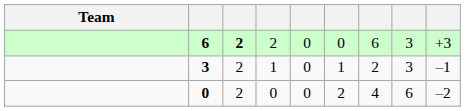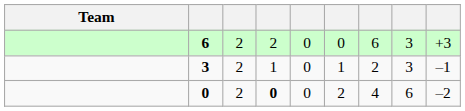(239, 43) bold -> (239, 43) normal
(273, 93) normal -> (273, 93) bold
